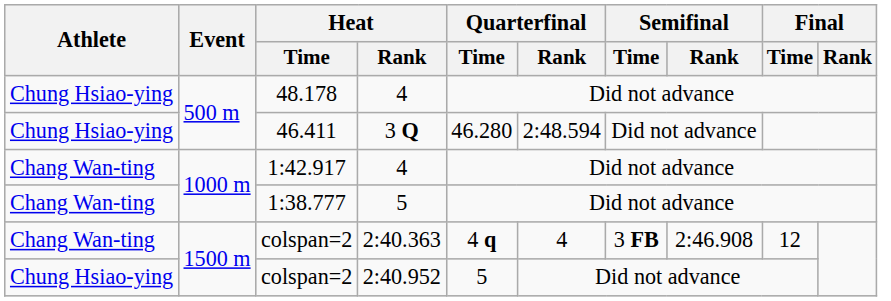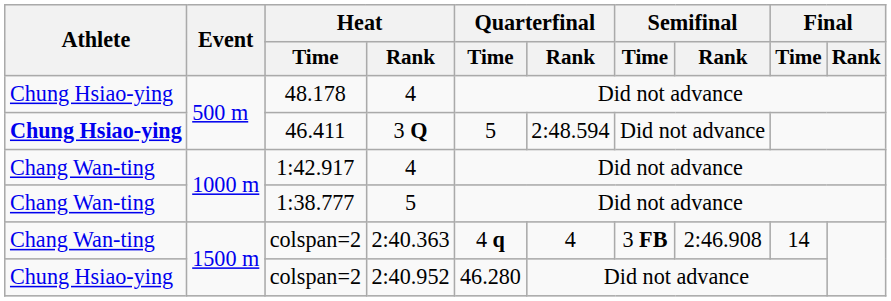(92, 130) normal -> (96, 130) bold
(482, 130) 46.280 -> (490, 130) 5
(790, 240) 12 -> (799, 240) 14
(482, 277) 5 -> (490, 277) 46.280
